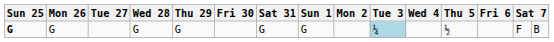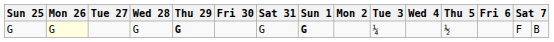(10, 30) bold -> (10, 30) normal
(52, 30) no background -> (52, 30) lightyellow background
(178, 30) normal -> (178, 30) bold
(304, 30) normal -> (304, 30) bold
(376, 30) lightblue background -> (376, 30) no background
